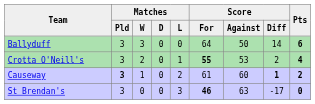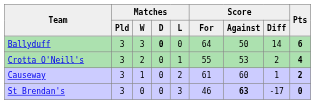(161, 44) normal -> (161, 44) bold
(207, 60) bold -> (207, 60) normal
(122, 76) bold -> (122, 76) normal
(277, 76) bold -> (277, 76) normal
(207, 92) bold -> (207, 92) normal
(244, 92) normal -> (244, 92) bold
